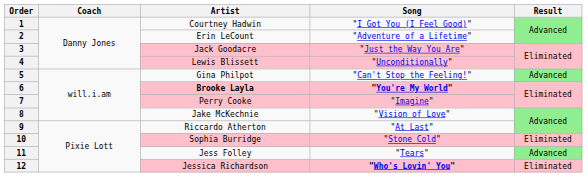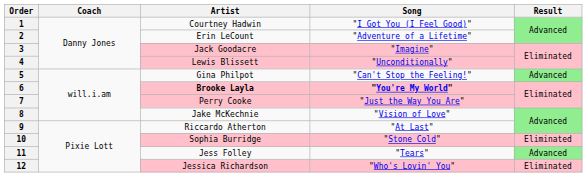(412, 50) "Just the Way You Are" -> (412, 50) "Imagine"
(412, 101) "Imagine" -> (412, 101) "Just the Way You Are"
(412, 166) bold -> (412, 166) normal
